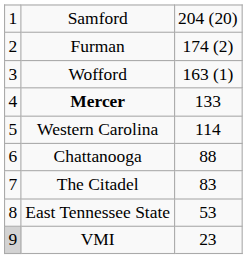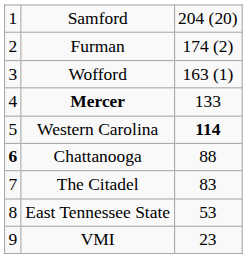(208, 129) normal -> (208, 129) bold
(13, 157) normal -> (13, 157) bold
(13, 240) lightgrey background -> (13, 240) no background
